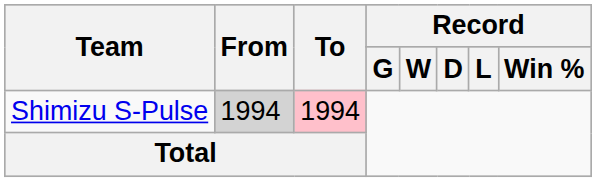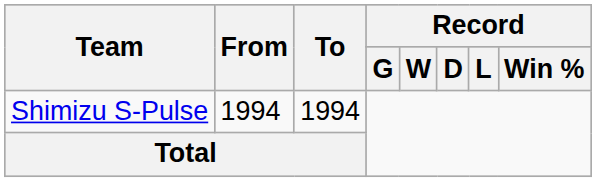(251, 111) lightgrey background -> (251, 111) no background
(330, 111) pink background -> (330, 111) no background
